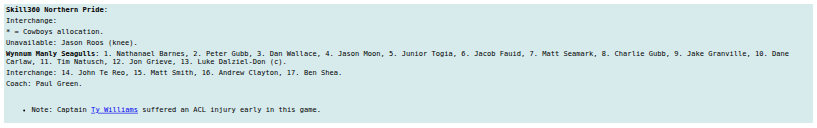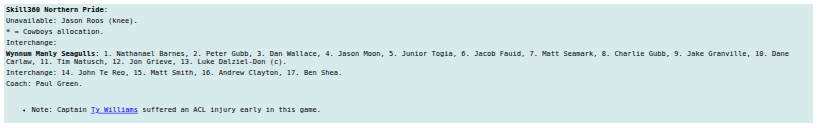(31, 21) Interchange: -> (72, 21) Unavailable: Jason Roos (knee).
(72, 43) Unavailable: Jason Roos (knee). -> (31, 43) Interchange:
